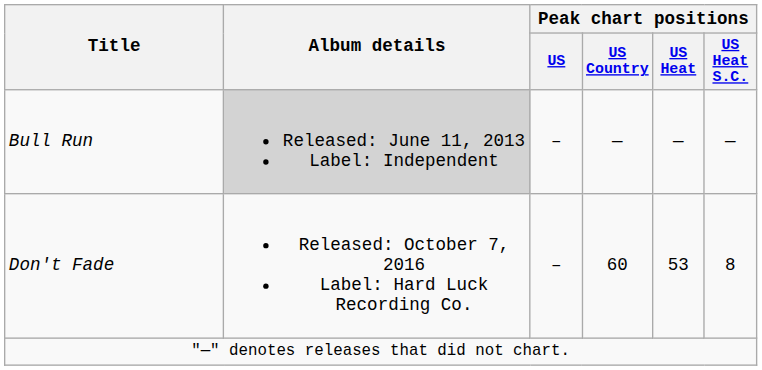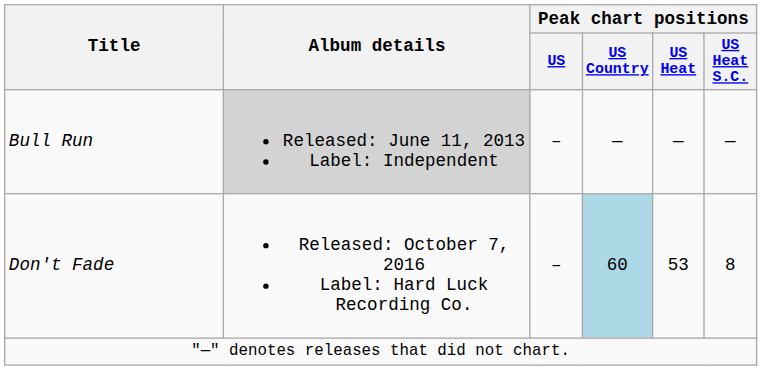(617, 266) no background -> (617, 266) lightblue background
